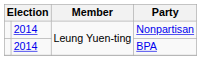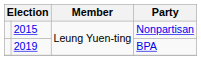(26, 30) 2014 -> (26, 30) 2015
(26, 47) 2014 -> (26, 47) 2019
